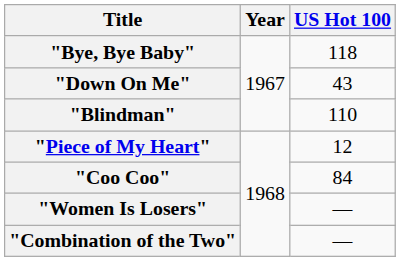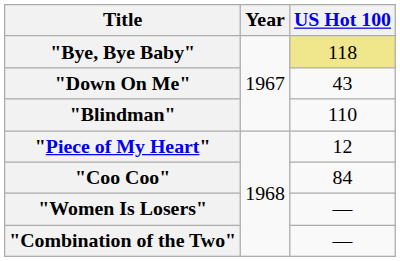(343, 51) no background -> (343, 51) khaki background
